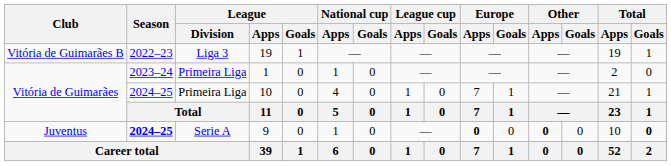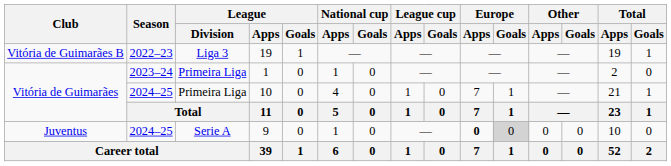(151, 131) bold -> (151, 131) normal
(511, 131) no background -> (511, 131) lightgrey background
(546, 131) bold -> (546, 131) normal
(649, 131) bold -> (649, 131) normal
